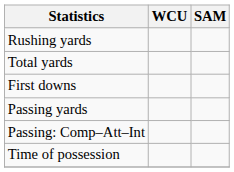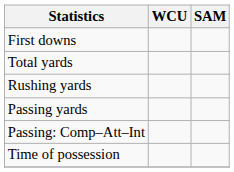rows swapped: (42, 85) <-> (50, 39)
